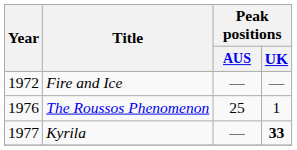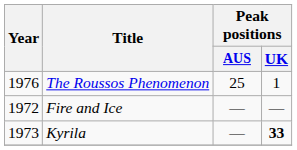rows swapped: (84, 83) <-> (128, 108)
(24, 132) 1977 -> (24, 132) 1973
